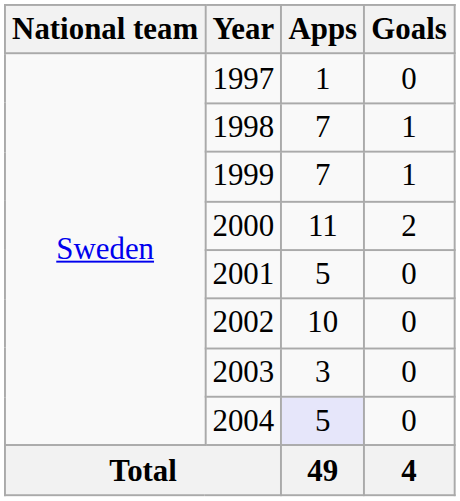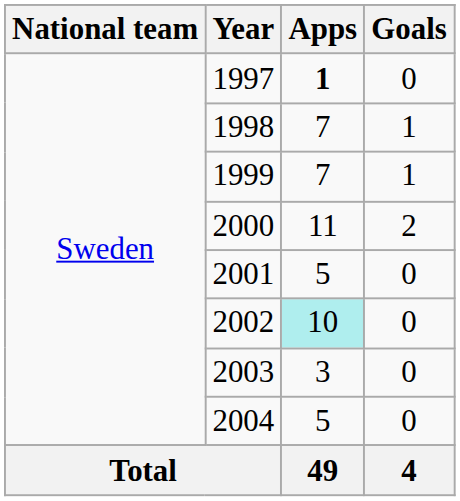(323, 77) normal -> (323, 77) bold
(323, 322) no background -> (323, 322) paleturquoise background
(323, 420) lavender background -> (323, 420) no background
